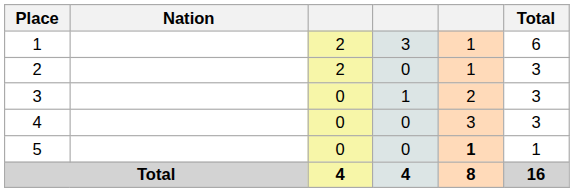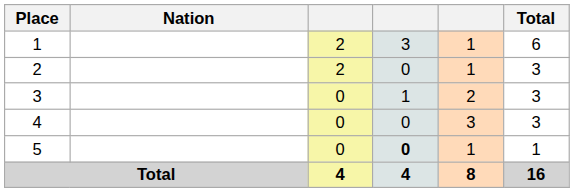(405, 149) normal -> (405, 149) bold
(471, 149) bold -> (471, 149) normal
